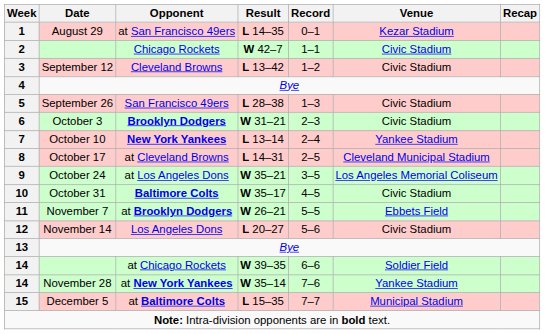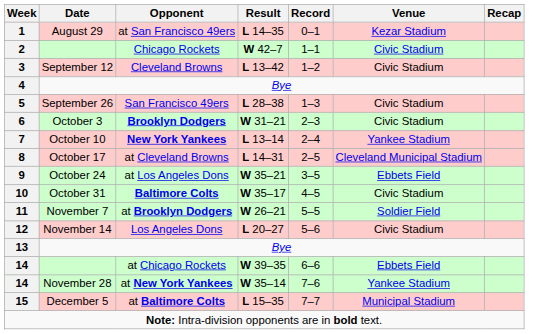(417, 175) Los Angeles Memorial Coliseum -> (409, 175) Ebbets Field
(417, 211) Ebbets Field -> (409, 211) Soldier Field
(417, 265) Soldier Field -> (409, 265) Ebbets Field
